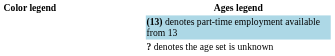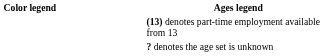(233, 27) lightblue background -> (233, 27) no background
